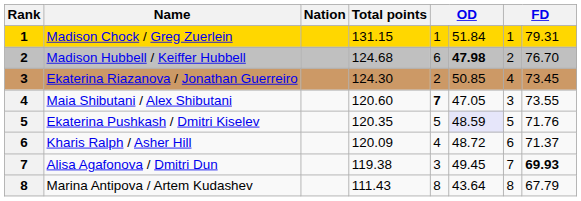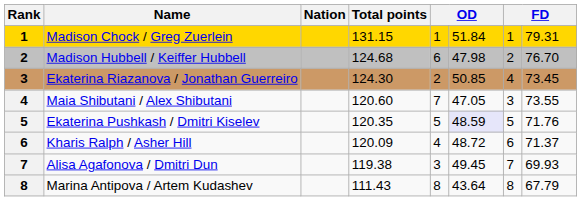(469, 57) bold -> (469, 57) normal
(437, 100) bold -> (437, 100) normal
(542, 164) bold -> (542, 164) normal
